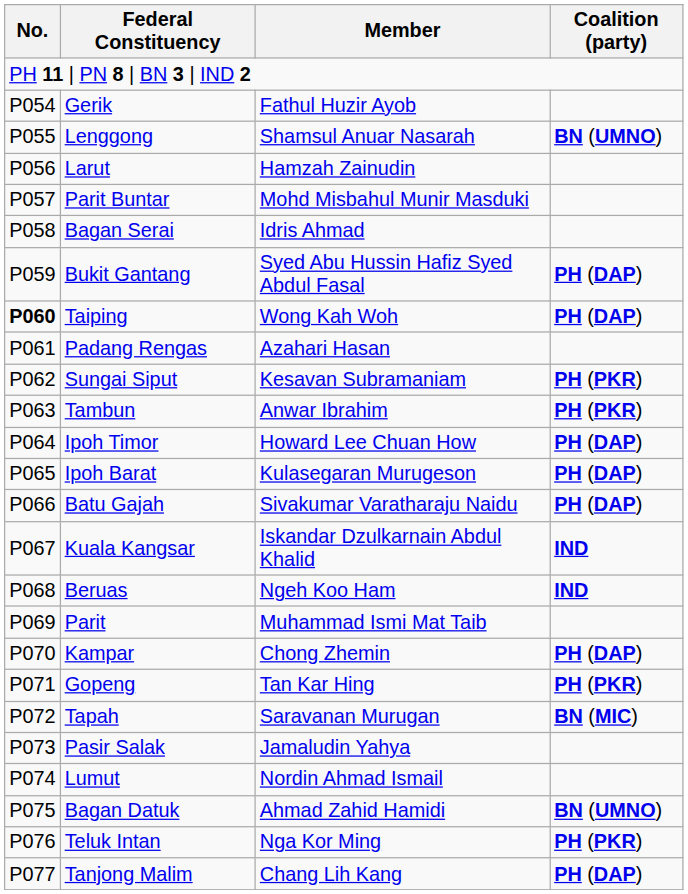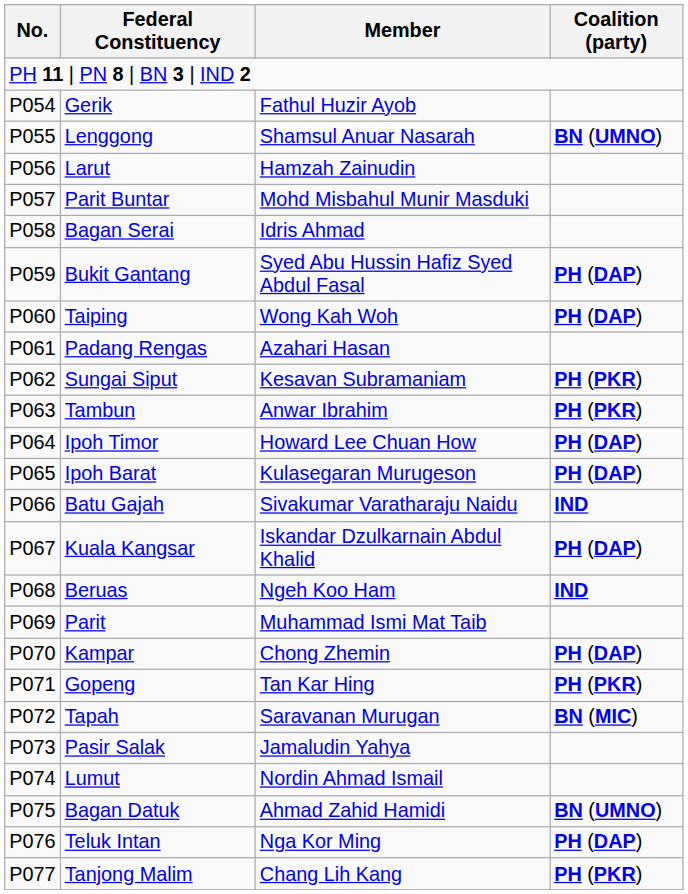(32, 316) bold -> (32, 316) normal
(598, 505) PH (DAP) -> (571, 505) IND
(571, 548) IND -> (598, 548) PH (DAP)
(598, 842) PH (PKR) -> (598, 842) PH (DAP)
(598, 873) PH (DAP) -> (598, 873) PH (PKR)
